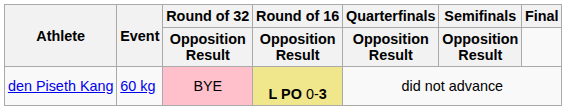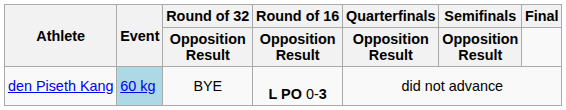(138, 86) no background -> (138, 86) lightblue background
(208, 86) pink background -> (208, 86) no background
(298, 94) khaki background -> (298, 94) no background
